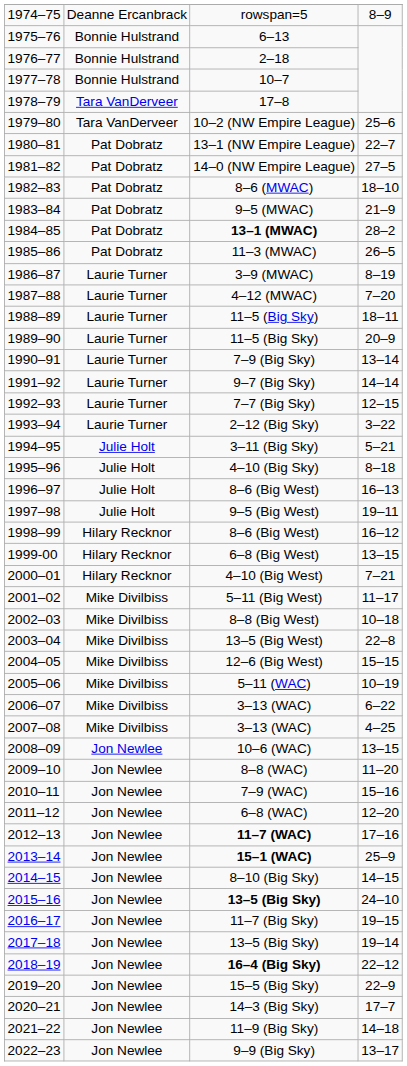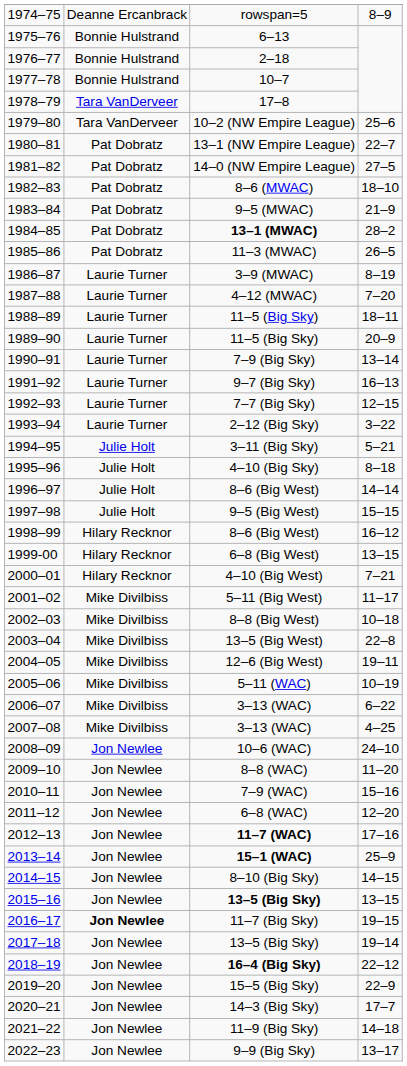(380, 381) 14–14 -> (380, 381) 16–13
(380, 489) 16–13 -> (380, 489) 14–14
(380, 511) 19–11 -> (380, 511) 15–15
(380, 662) 15–15 -> (380, 662) 19–11
(380, 748) 13–15 -> (380, 748) 24–10
(380, 899) 24–10 -> (380, 899) 13–15
(127, 921) normal -> (127, 921) bold
